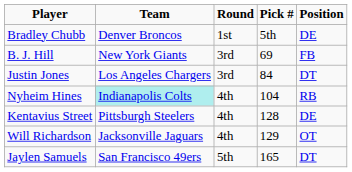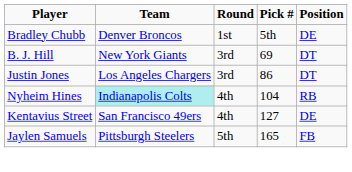(307, 55) FB -> (308, 55) DT
(266, 75) 84 -> (266, 75) 86
(146, 116) Pittsburgh Steelers -> (150, 116) San Francisco 49ers
(269, 116) 128 -> (269, 116) 127
- row: (49, 136)
(150, 156) San Francisco 49ers -> (146, 136) Pittsburgh Steelers
(308, 156) DT -> (307, 136) FB
